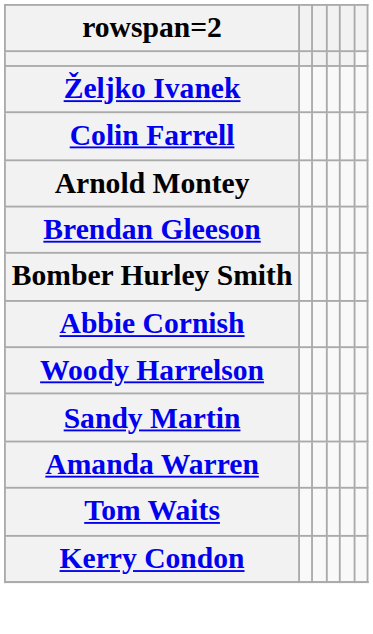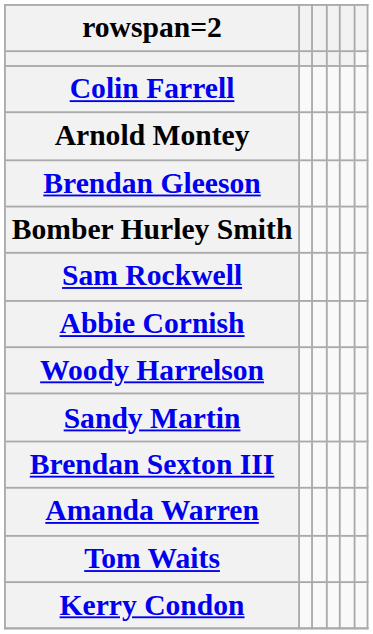- row: (152, 88)
+ row: (152, 276)
+ row: (152, 464)
